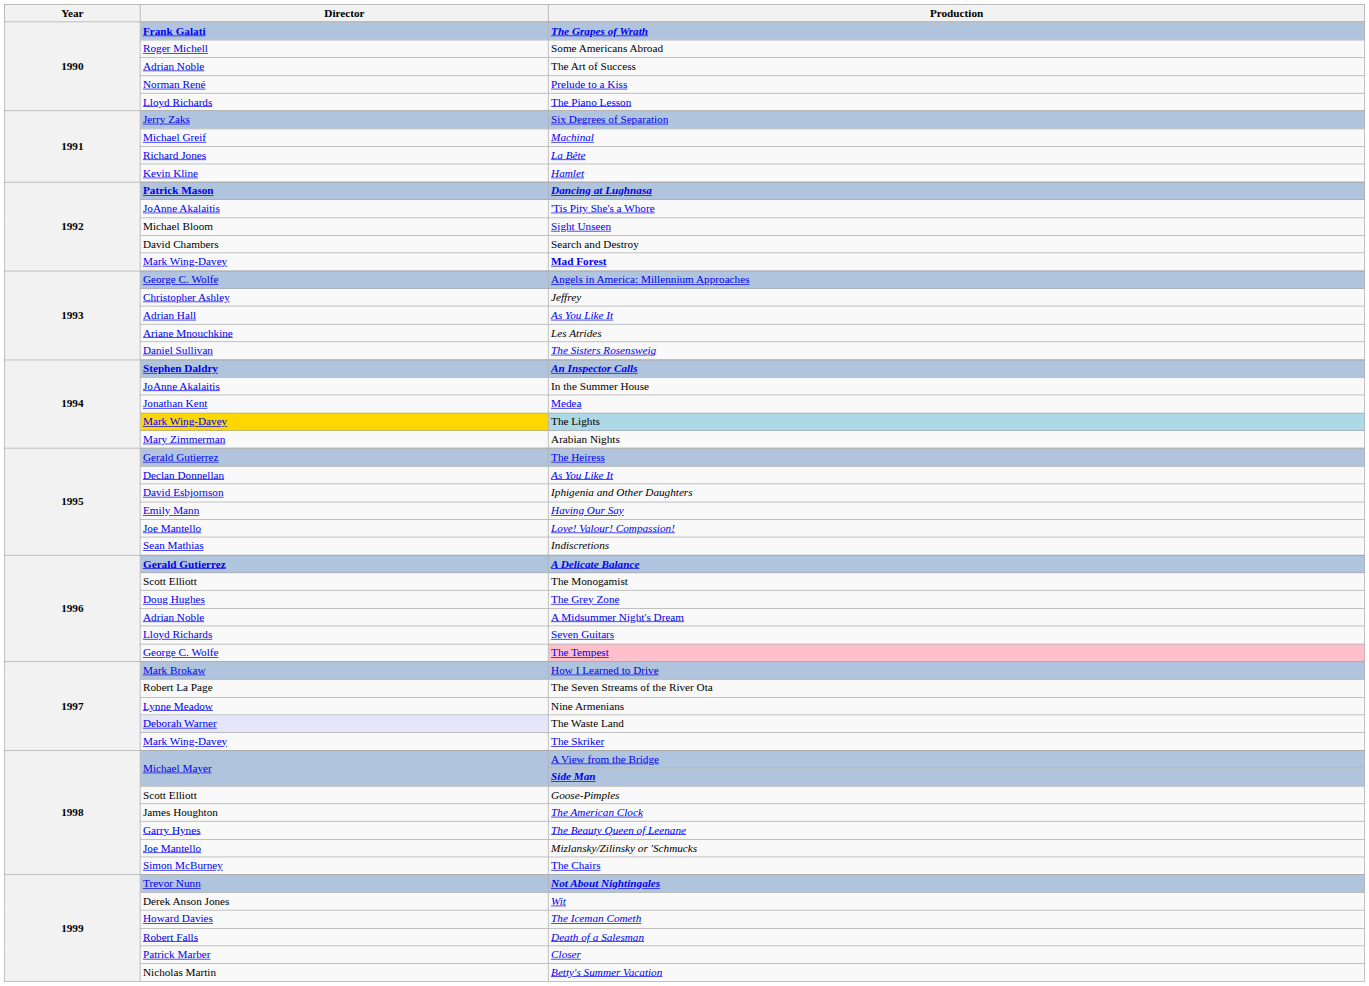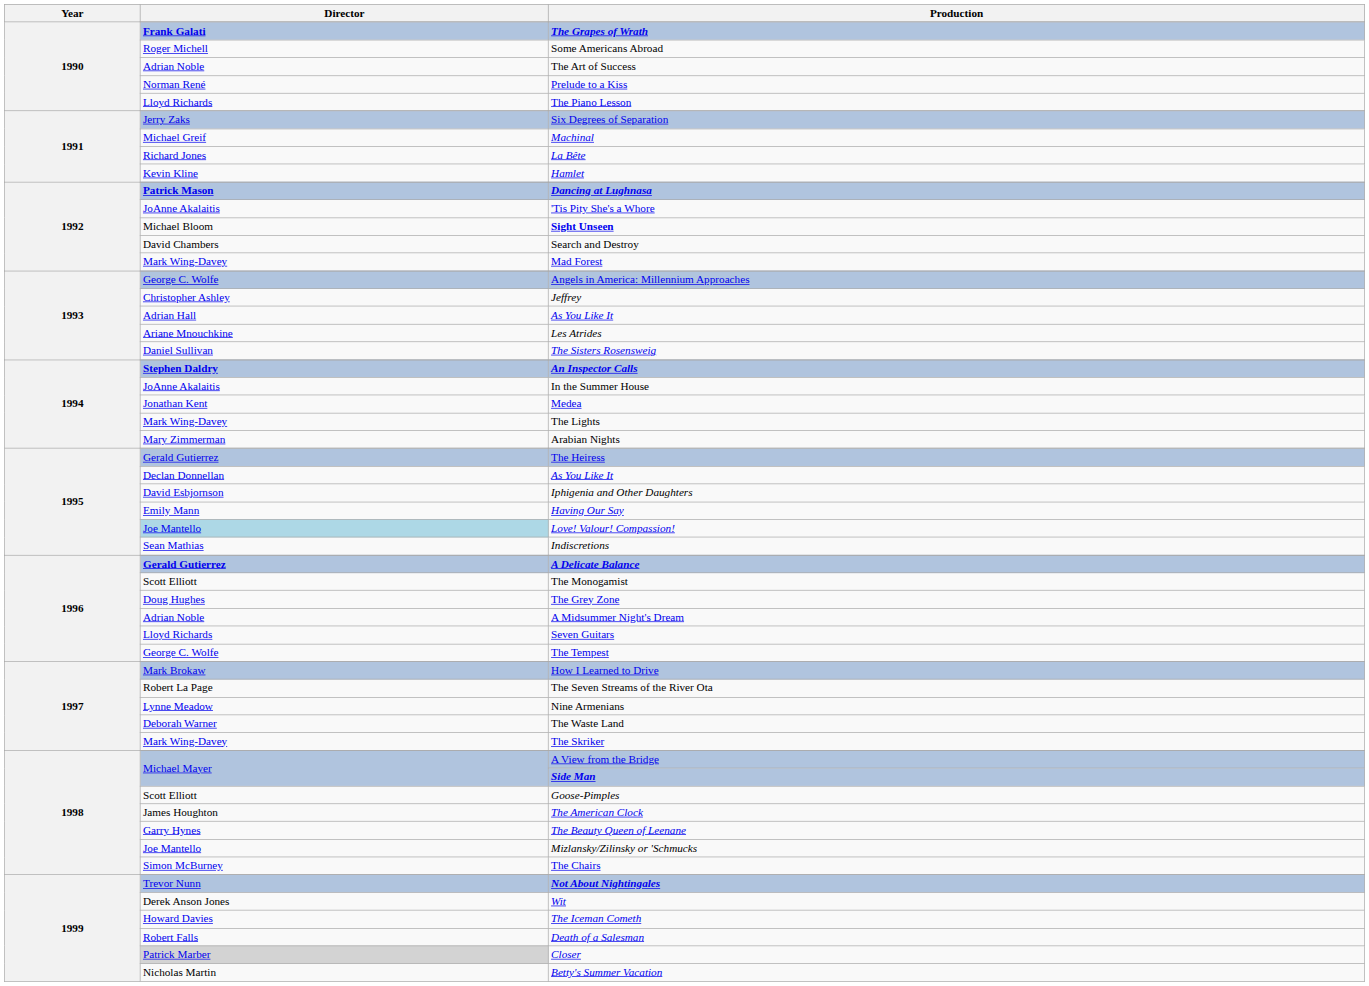(581, 226) normal -> (582, 226) bold
(579, 262) bold -> (577, 262) normal
(185, 421) gold background -> (185, 421) no background
(575, 421) lightblue background -> (575, 421) no background
(172, 528) no background -> (172, 528) lightblue background
(580, 652) pink background -> (580, 652) no background
(180, 723) lavender background -> (180, 723) no background
(177, 954) no background -> (177, 954) lightgrey background
